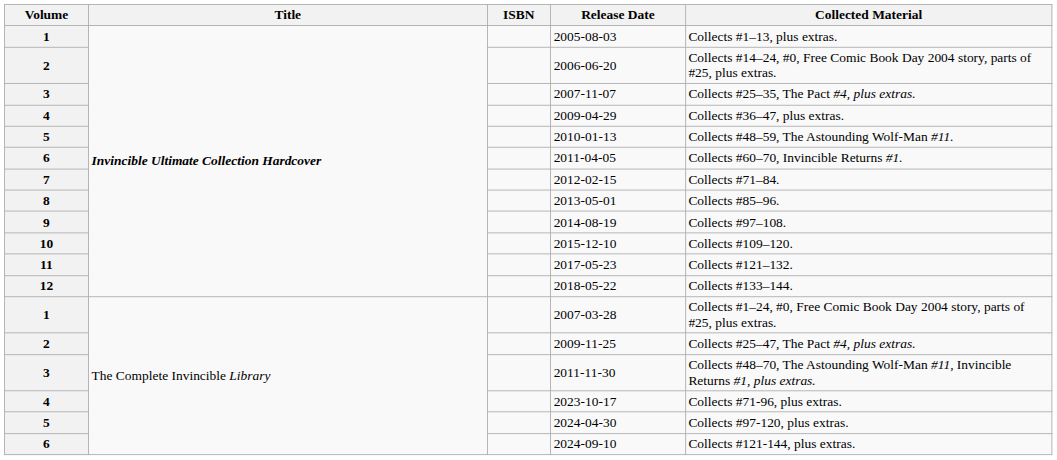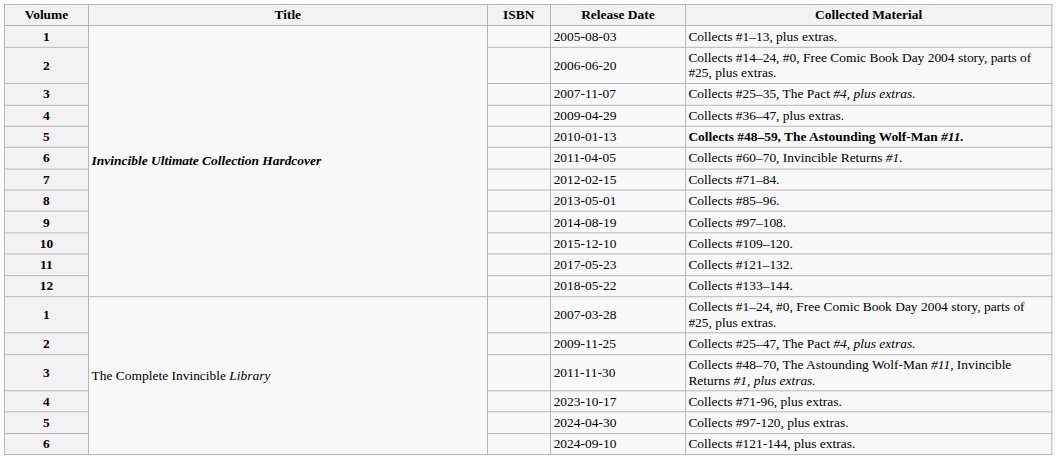(821, 136) normal -> (826, 136) bold
